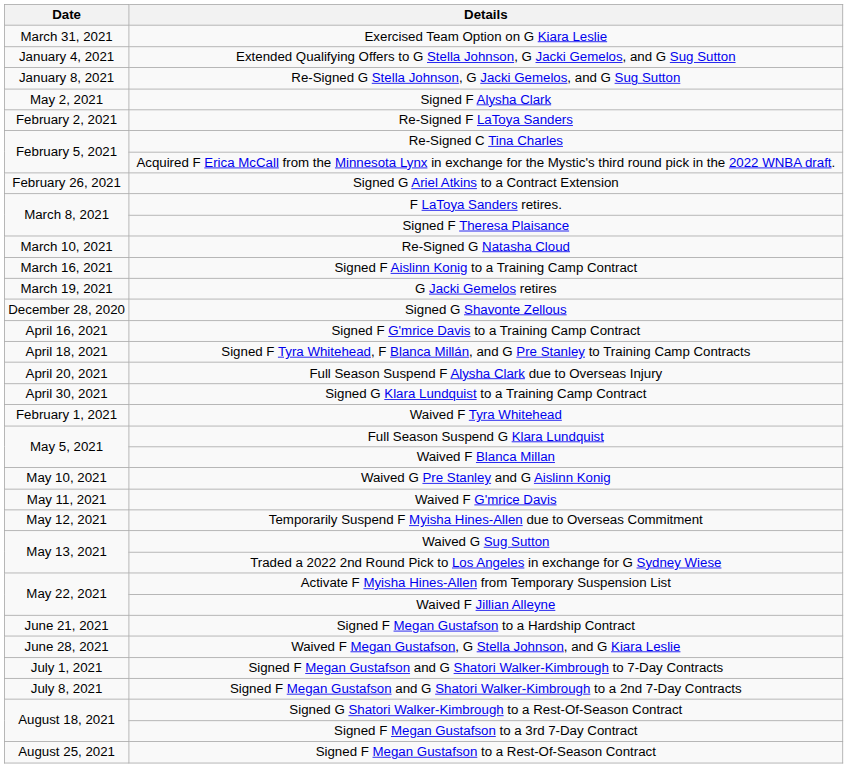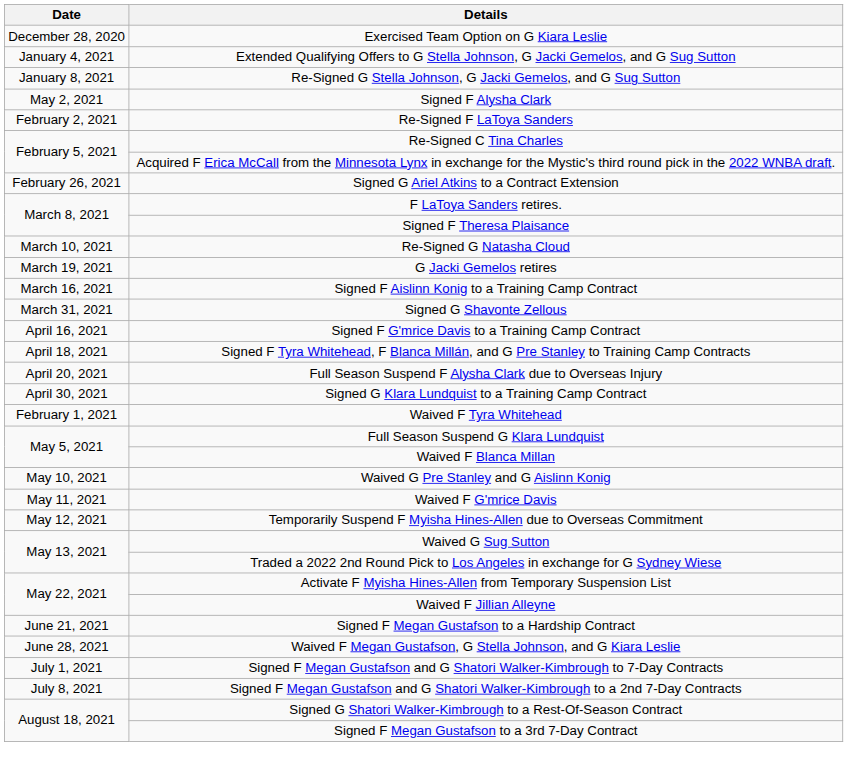(67, 36) March 31, 2021 -> (67, 36) December 28, 2020
rows swapped: (486, 267) <-> (486, 288)
(67, 309) December 28, 2020 -> (67, 309) March 31, 2021
- row: (486, 752)
